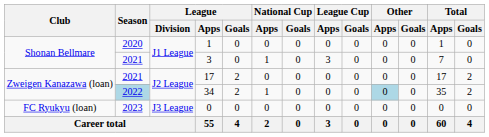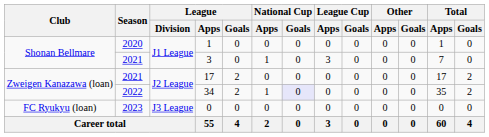(132, 92) lightblue background -> (132, 92) no background
(298, 92) no background -> (298, 92) lavender background
(385, 92) lightblue background -> (385, 92) no background
